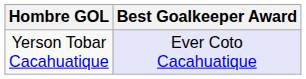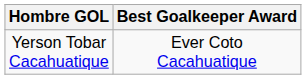(207, 52) lavender background -> (207, 52) no background
